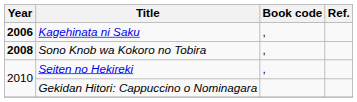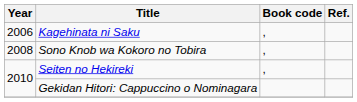(20, 32) bold -> (20, 32) normal
(20, 50) bold -> (20, 50) normal
